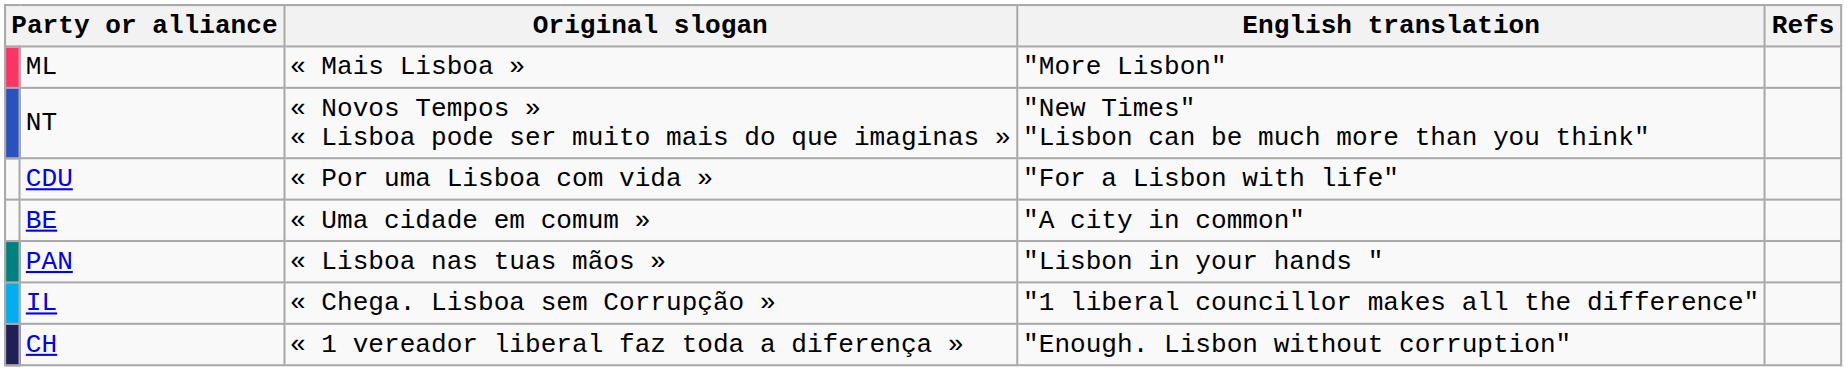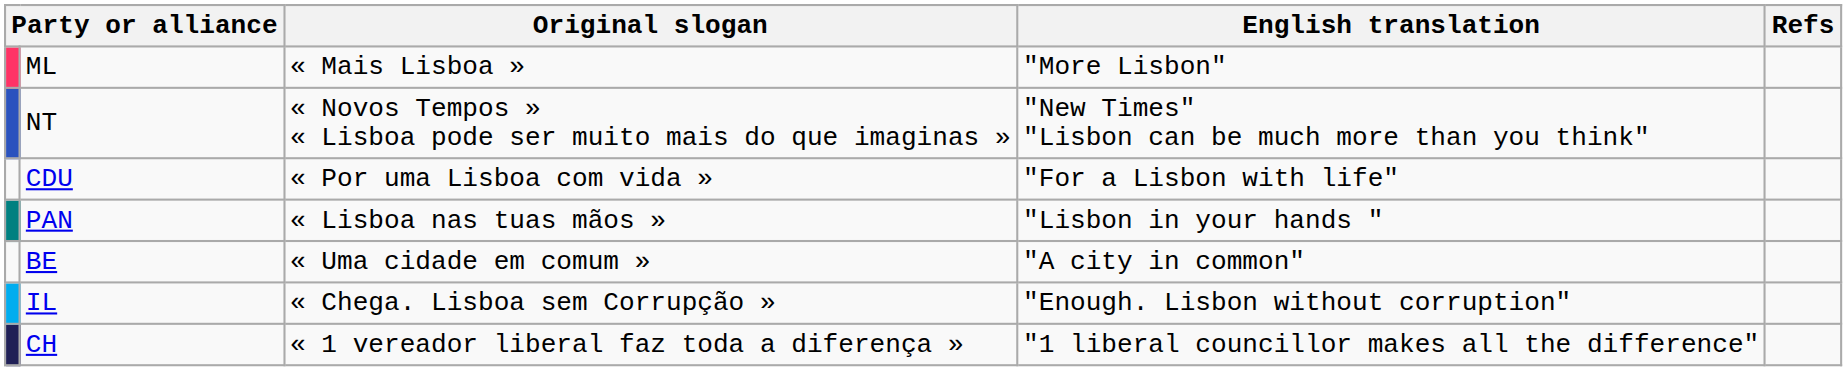rows swapped: (42, 220) <-> (49, 262)
(1391, 303) "1 liberal councillor makes all the difference" -> (1297, 303) "Enough. Lisbon without corruption"
(1297, 345) "Enough. Lisbon without corruption" -> (1391, 345) "1 liberal councillor makes all the difference"
